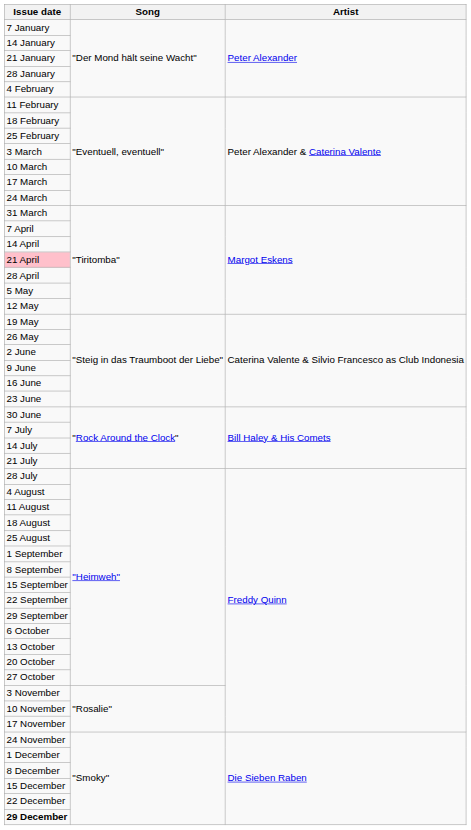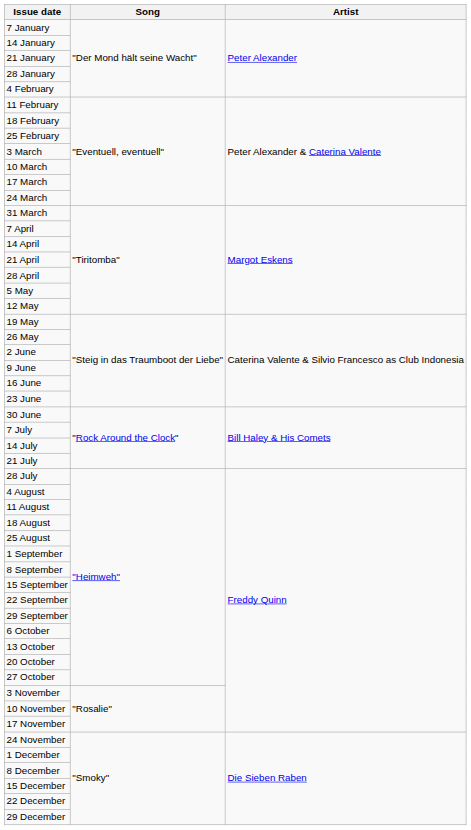(23, 259) pink background -> (23, 259) no background
(37, 817) bold -> (36, 817) normal
